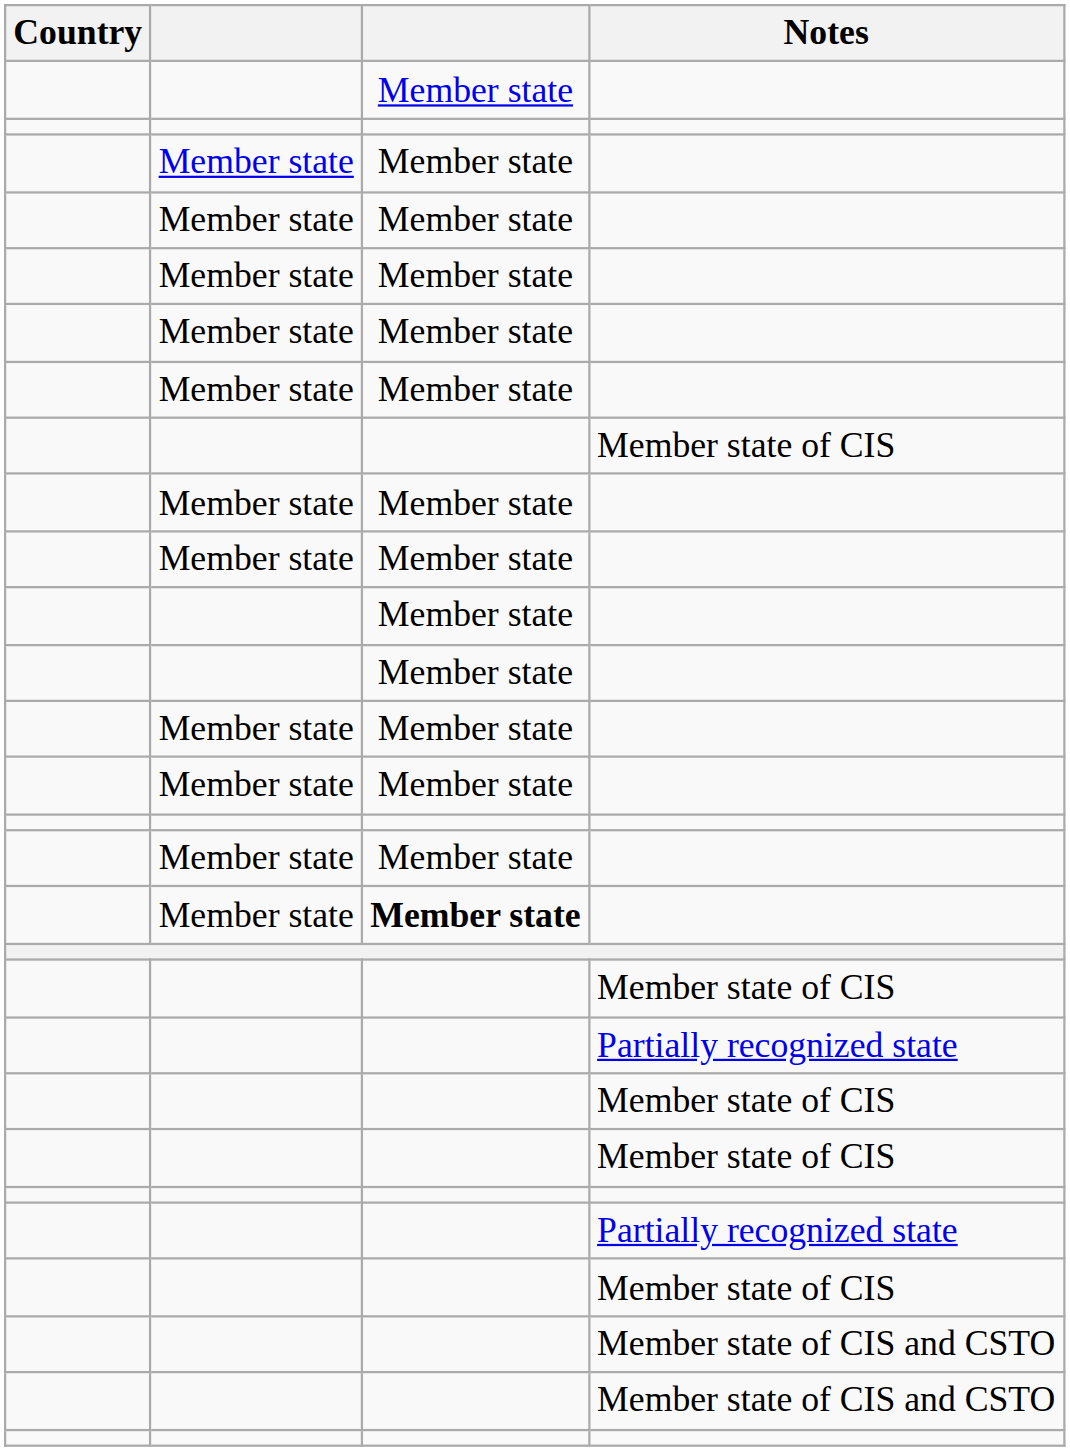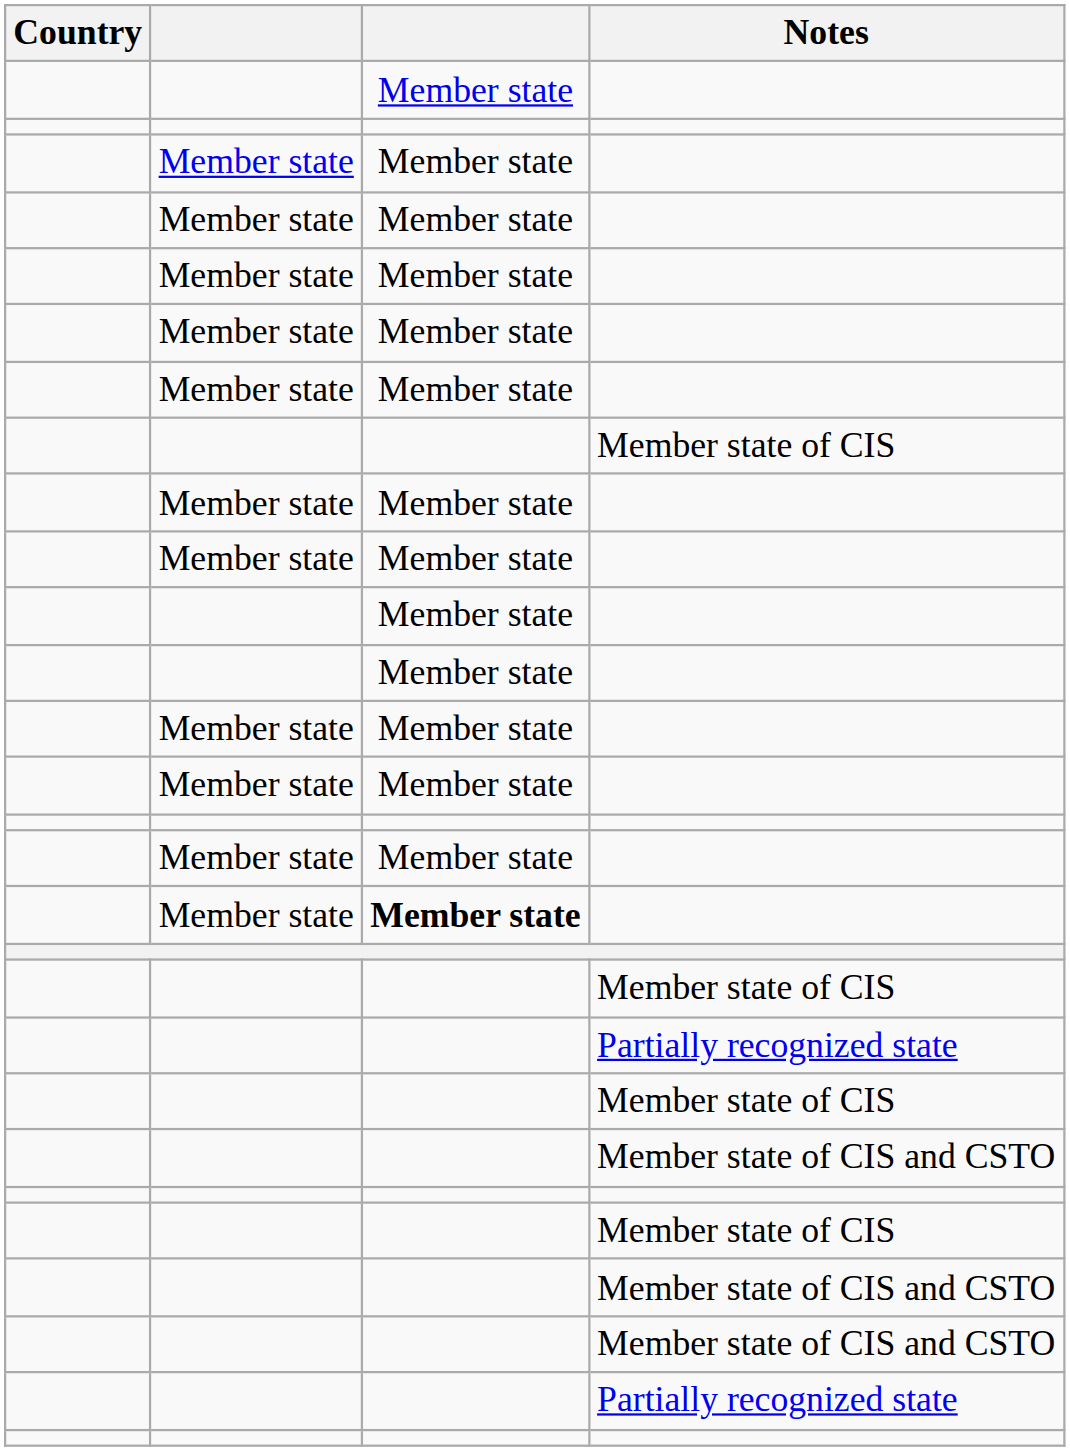(746, 1157) Member state of CIS -> (826, 1157) Member state of CIS and CSTO
(777, 1230) Partially recognized state -> (746, 1230) Member state of CIS
(746, 1286) Member state of CIS -> (826, 1286) Member state of CIS and CSTO
(826, 1400) Member state of CIS and CSTO -> (777, 1400) Partially recognized state
